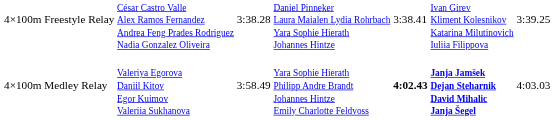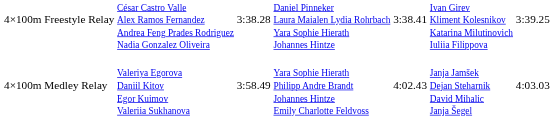(410, 85) bold -> (410, 85) normal
(463, 91) bold -> (460, 92) normal
